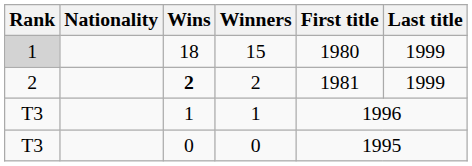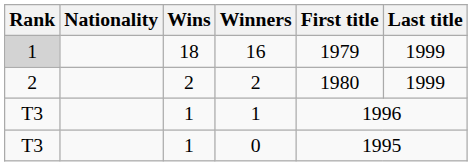(256, 51) 15 -> (256, 51) 16
(340, 51) 1980 -> (340, 51) 1979
(189, 82) bold -> (189, 82) normal
(340, 82) 1981 -> (340, 82) 1980
(189, 144) 0 -> (189, 144) 1
